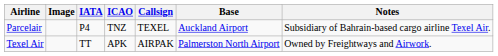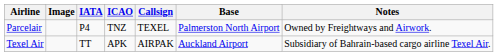(213, 28) Auckland Airport -> (229, 28) Palmerston North Airport
(387, 28) Subsidiary of Bahrain-based cargo airline Texel Air. -> (358, 28) Owned by Freightways and Airwork.
(229, 43) Palmerston North Airport -> (213, 43) Auckland Airport
(358, 43) Owned by Freightways and Airwork. -> (387, 43) Subsidiary of Bahrain-based cargo airline Texel Air.
